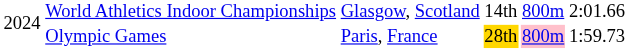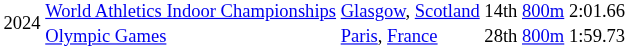(501, 36) gold background -> (501, 36) no background
(543, 36) pink background -> (543, 36) no background
